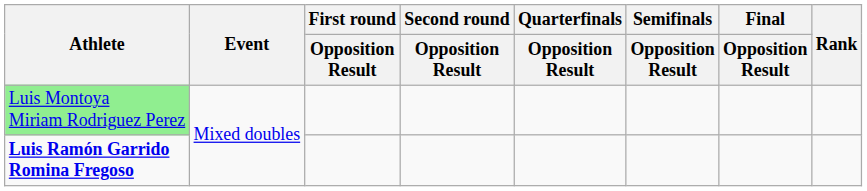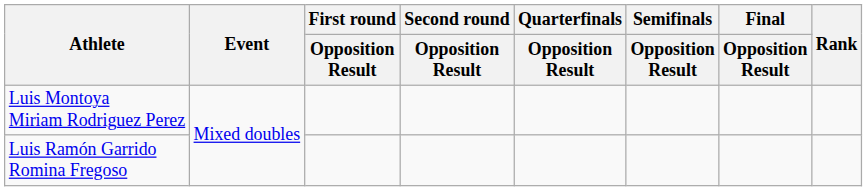(97, 110) lightgreen background -> (97, 110) no background
(89, 160) bold -> (83, 160) normal
